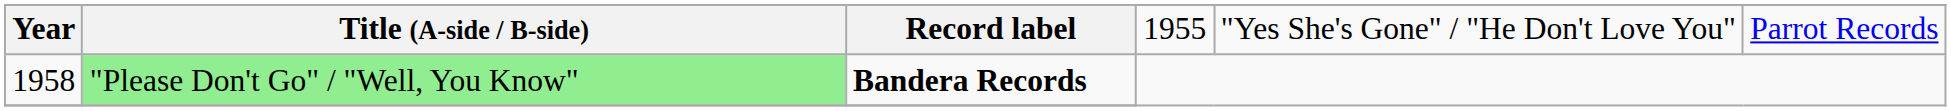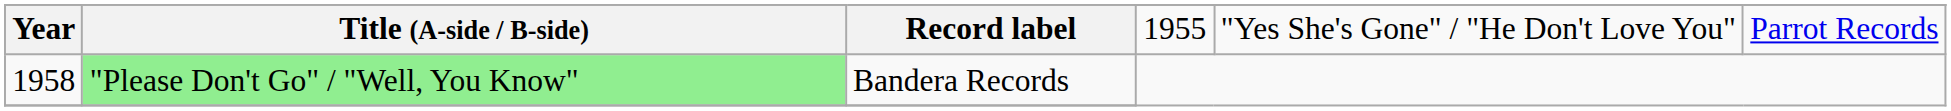(970, 79) bold -> (961, 79) normal
